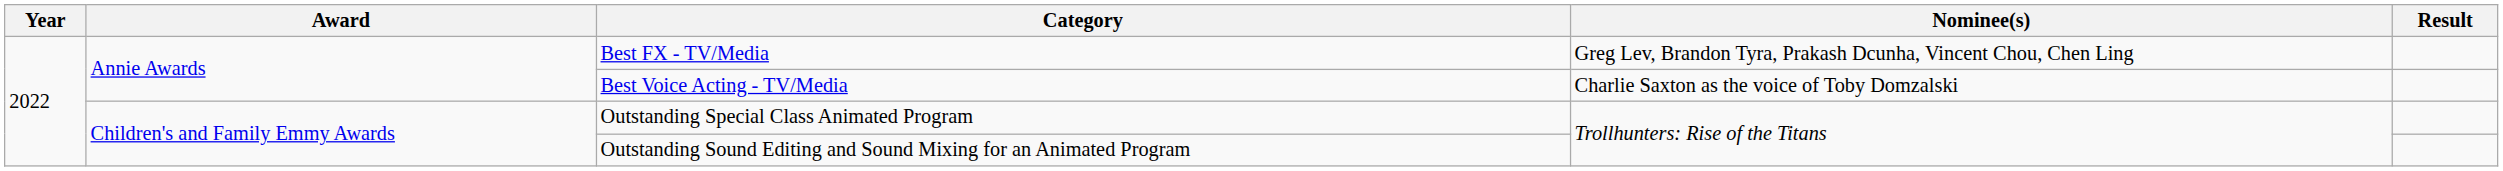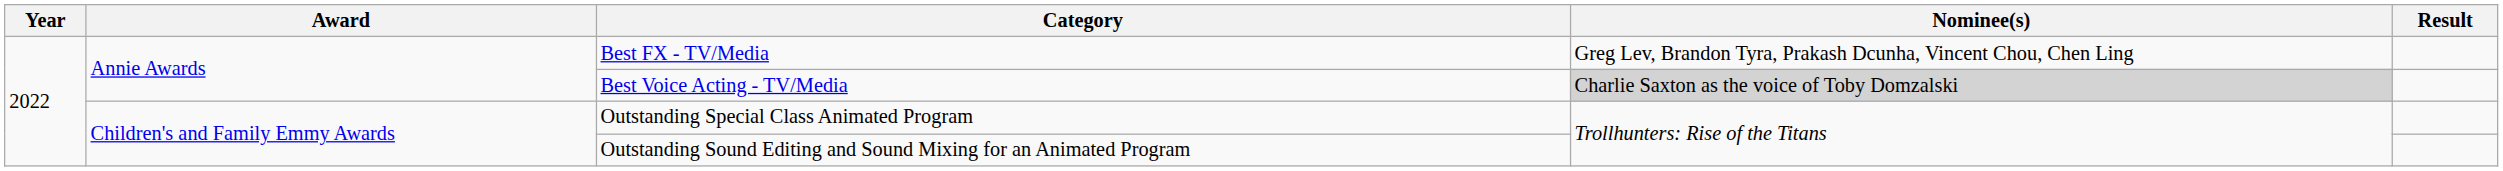(1766, 85) no background -> (1766, 85) lightgrey background
